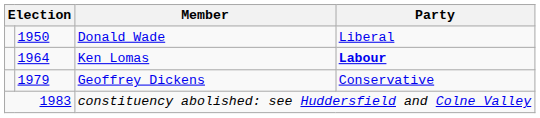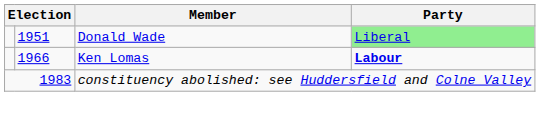(34, 37) 1950 -> (34, 37) 1951
(367, 37) no background -> (382, 37) lightgreen background
(34, 59) 1964 -> (34, 59) 1966
- row: (141, 80)
